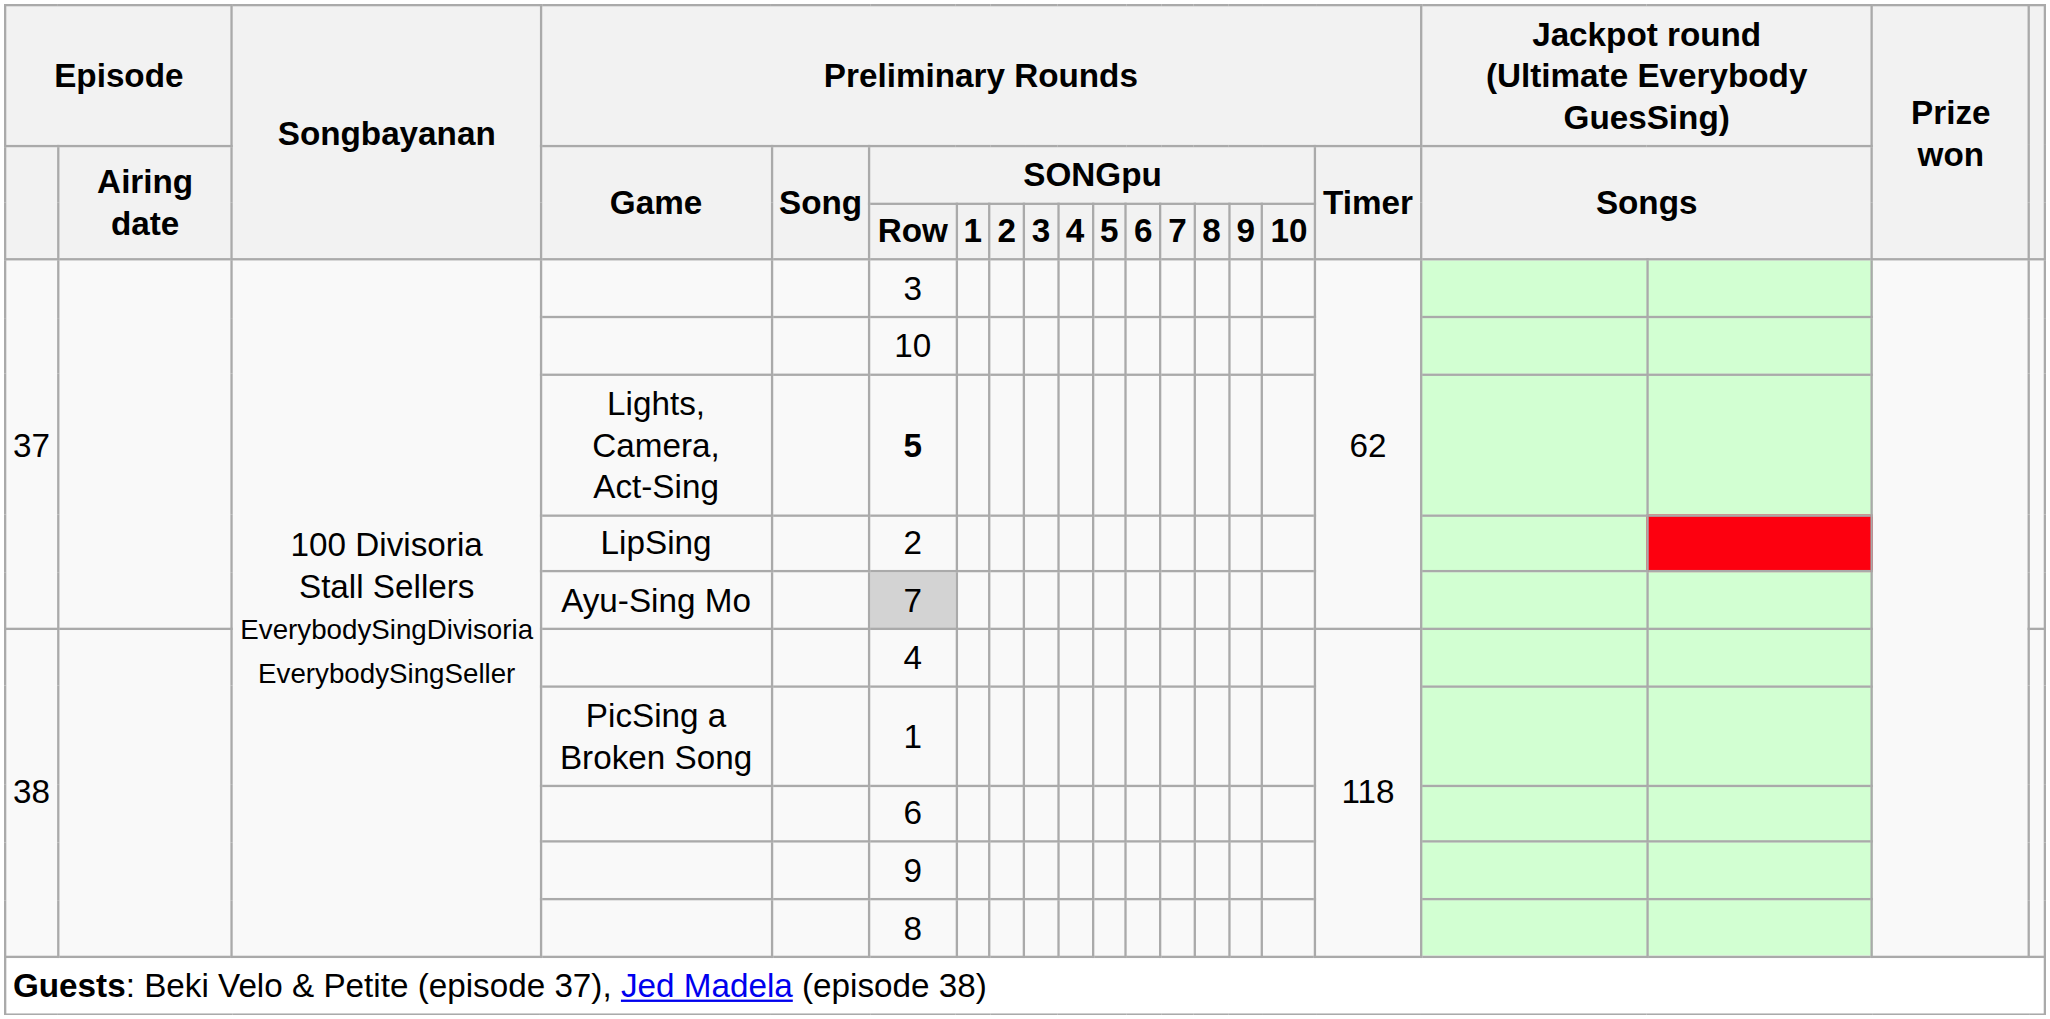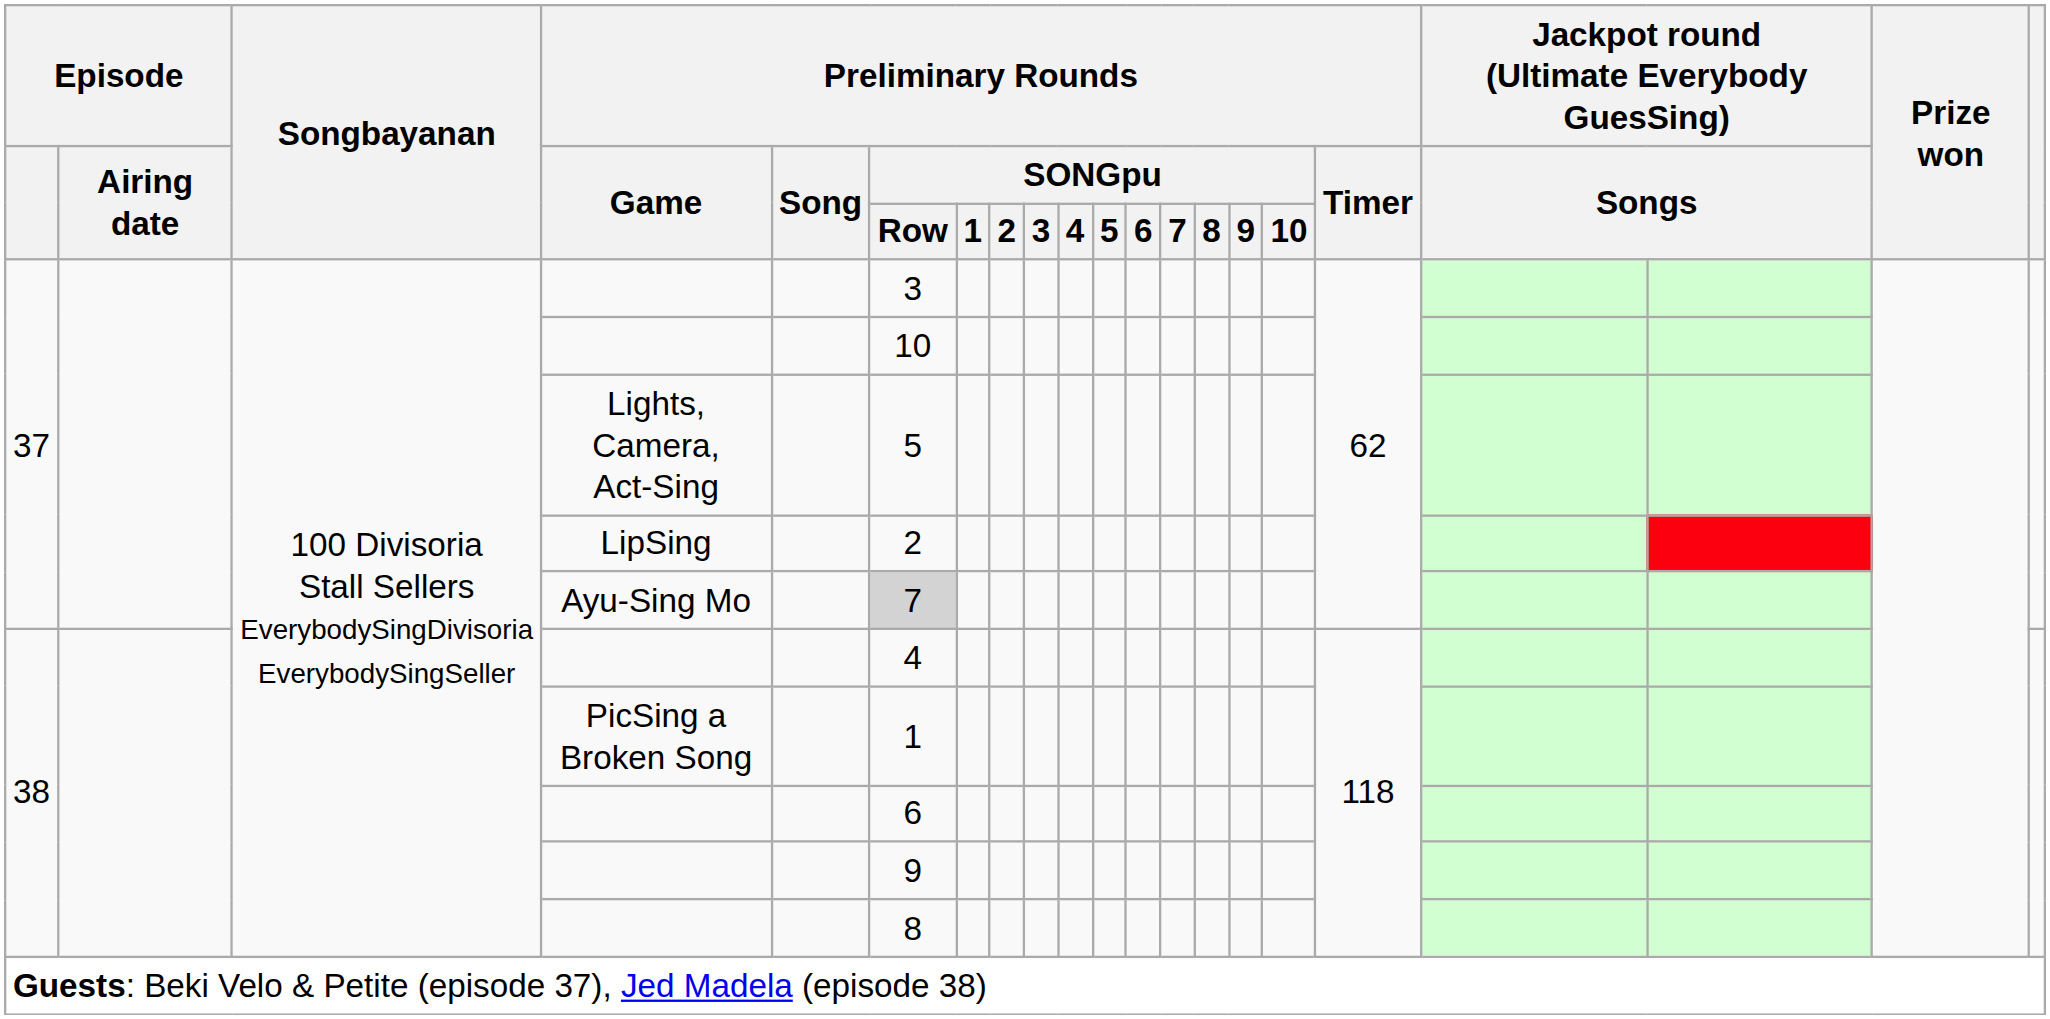(913, 445) bold -> (913, 445) normal
